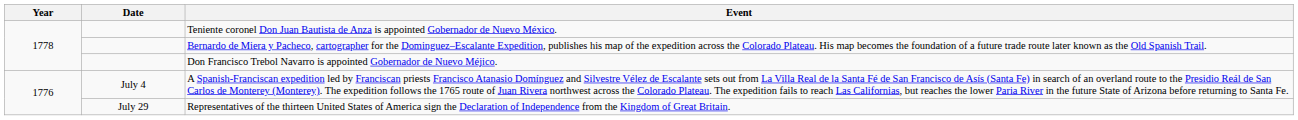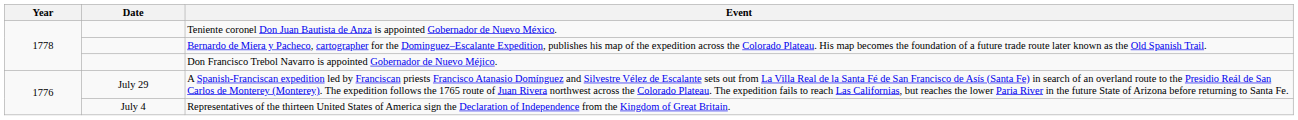(133, 84) July 4 -> (133, 84) July 29
(133, 106) July 29 -> (133, 106) July 4
